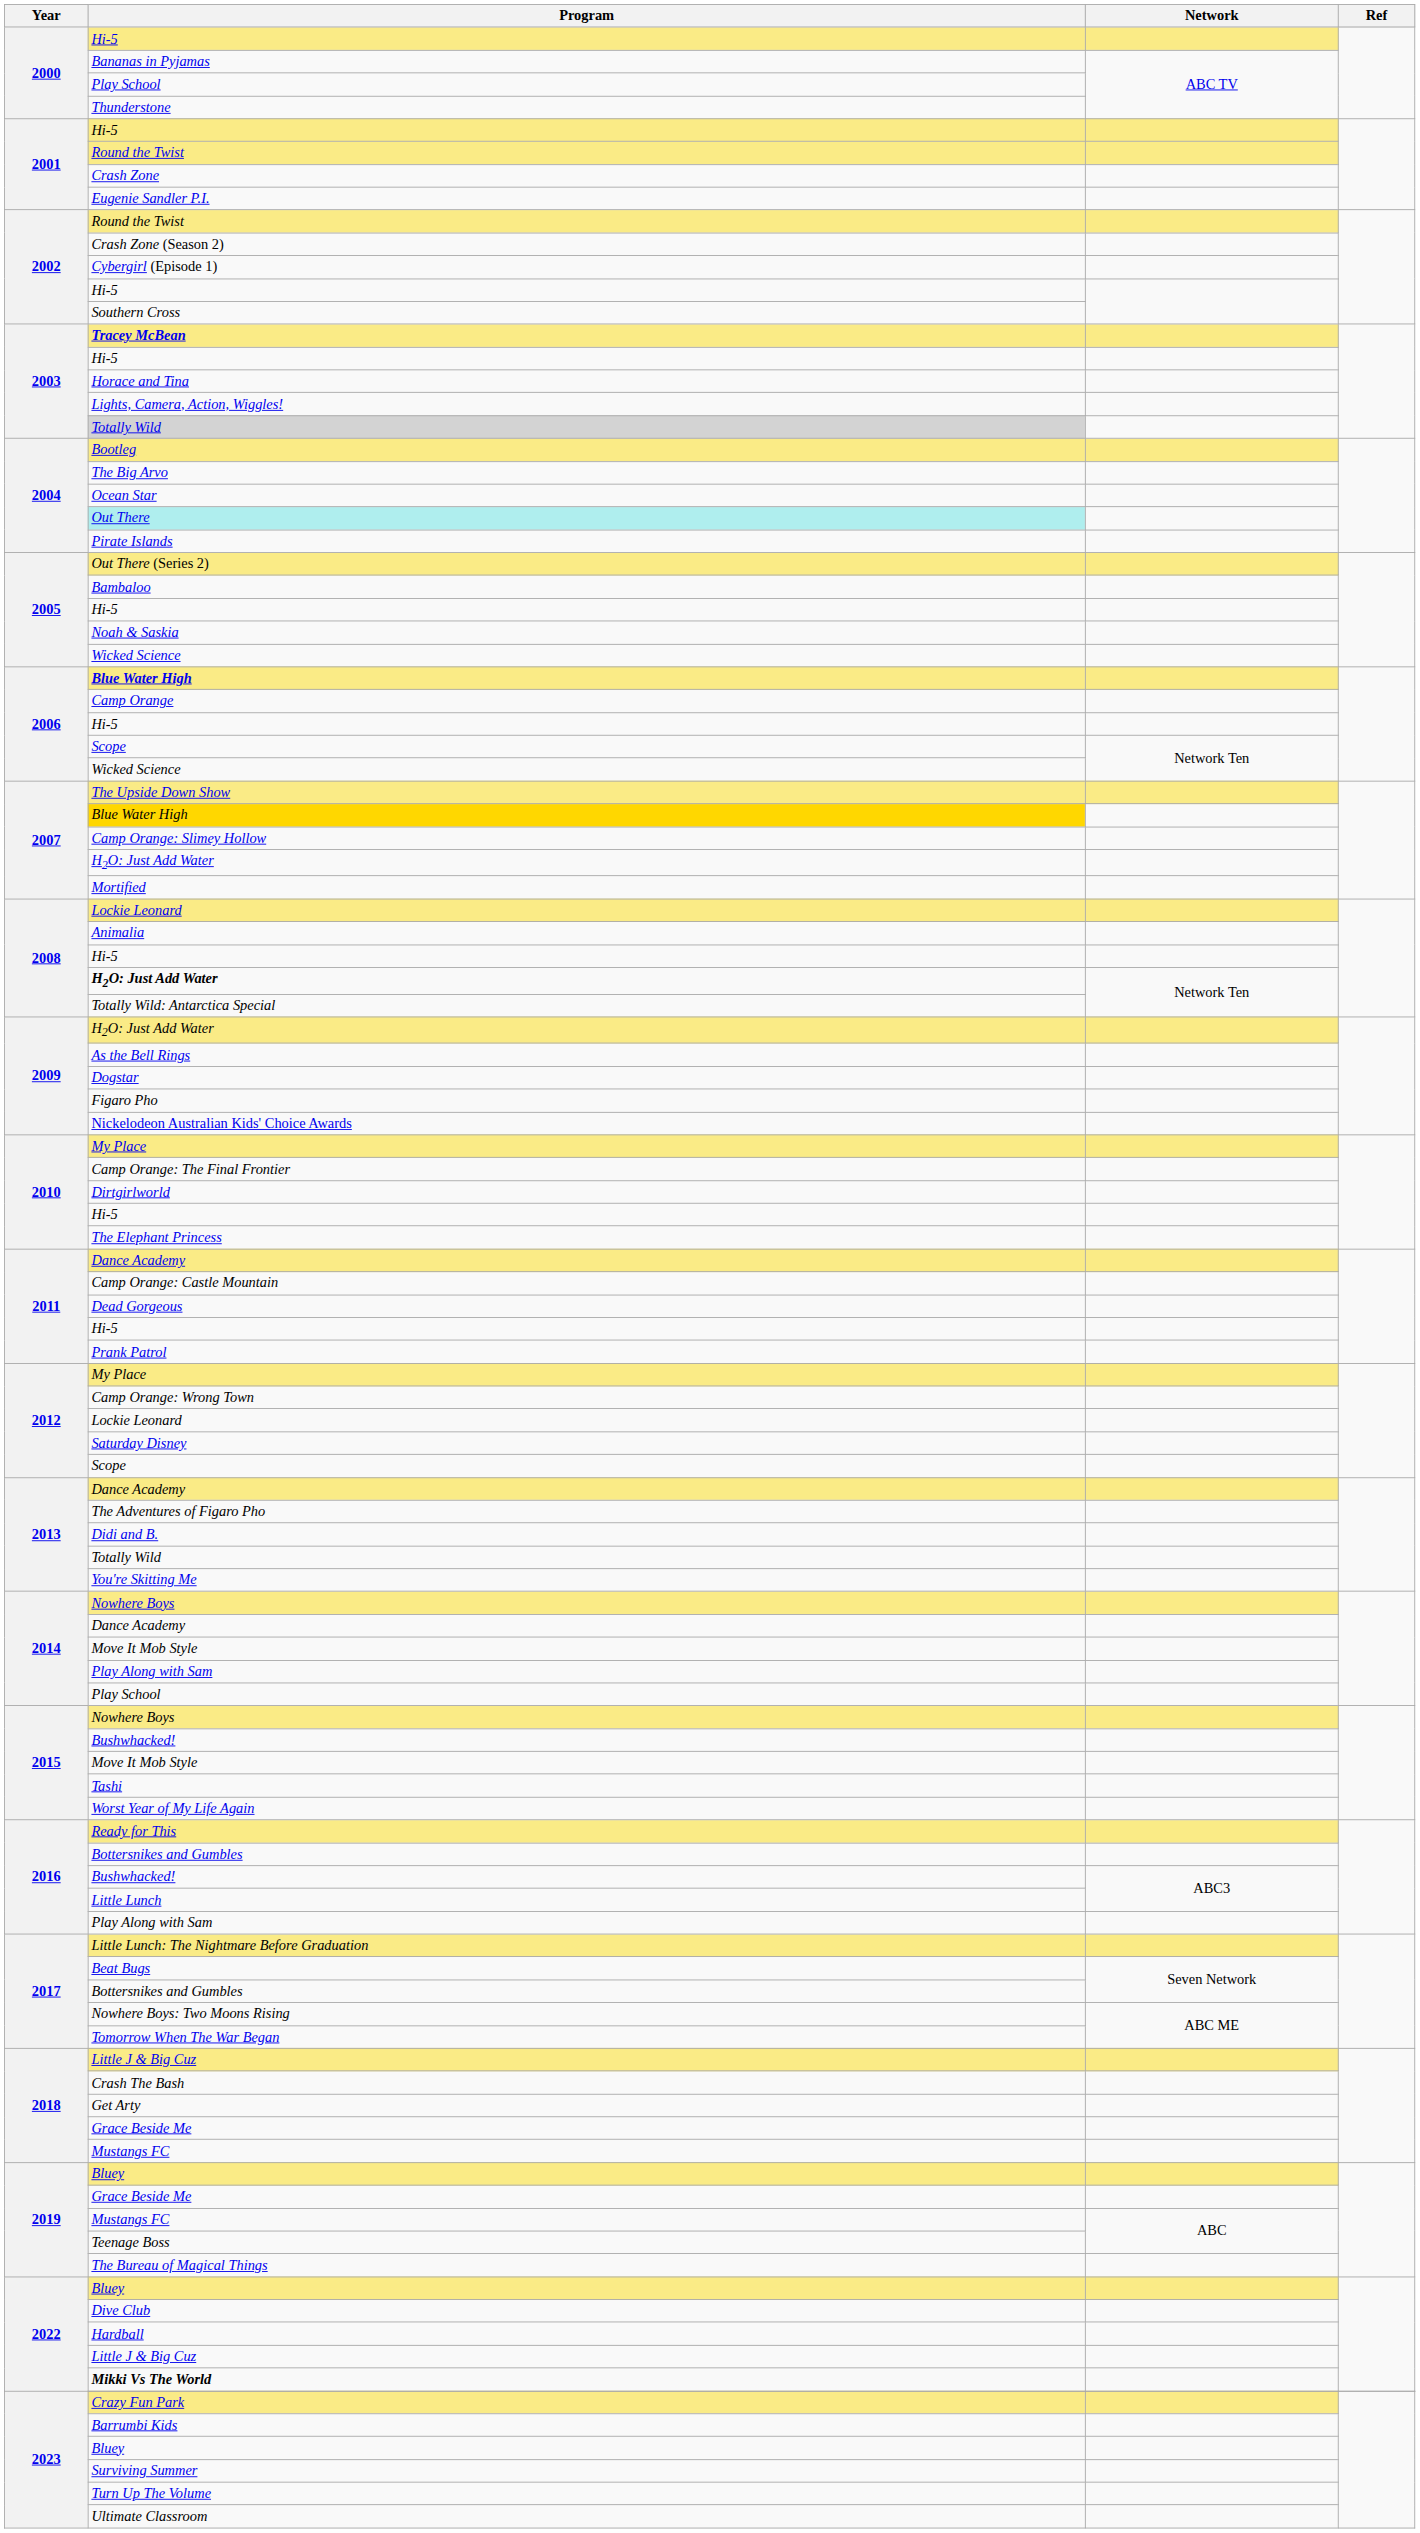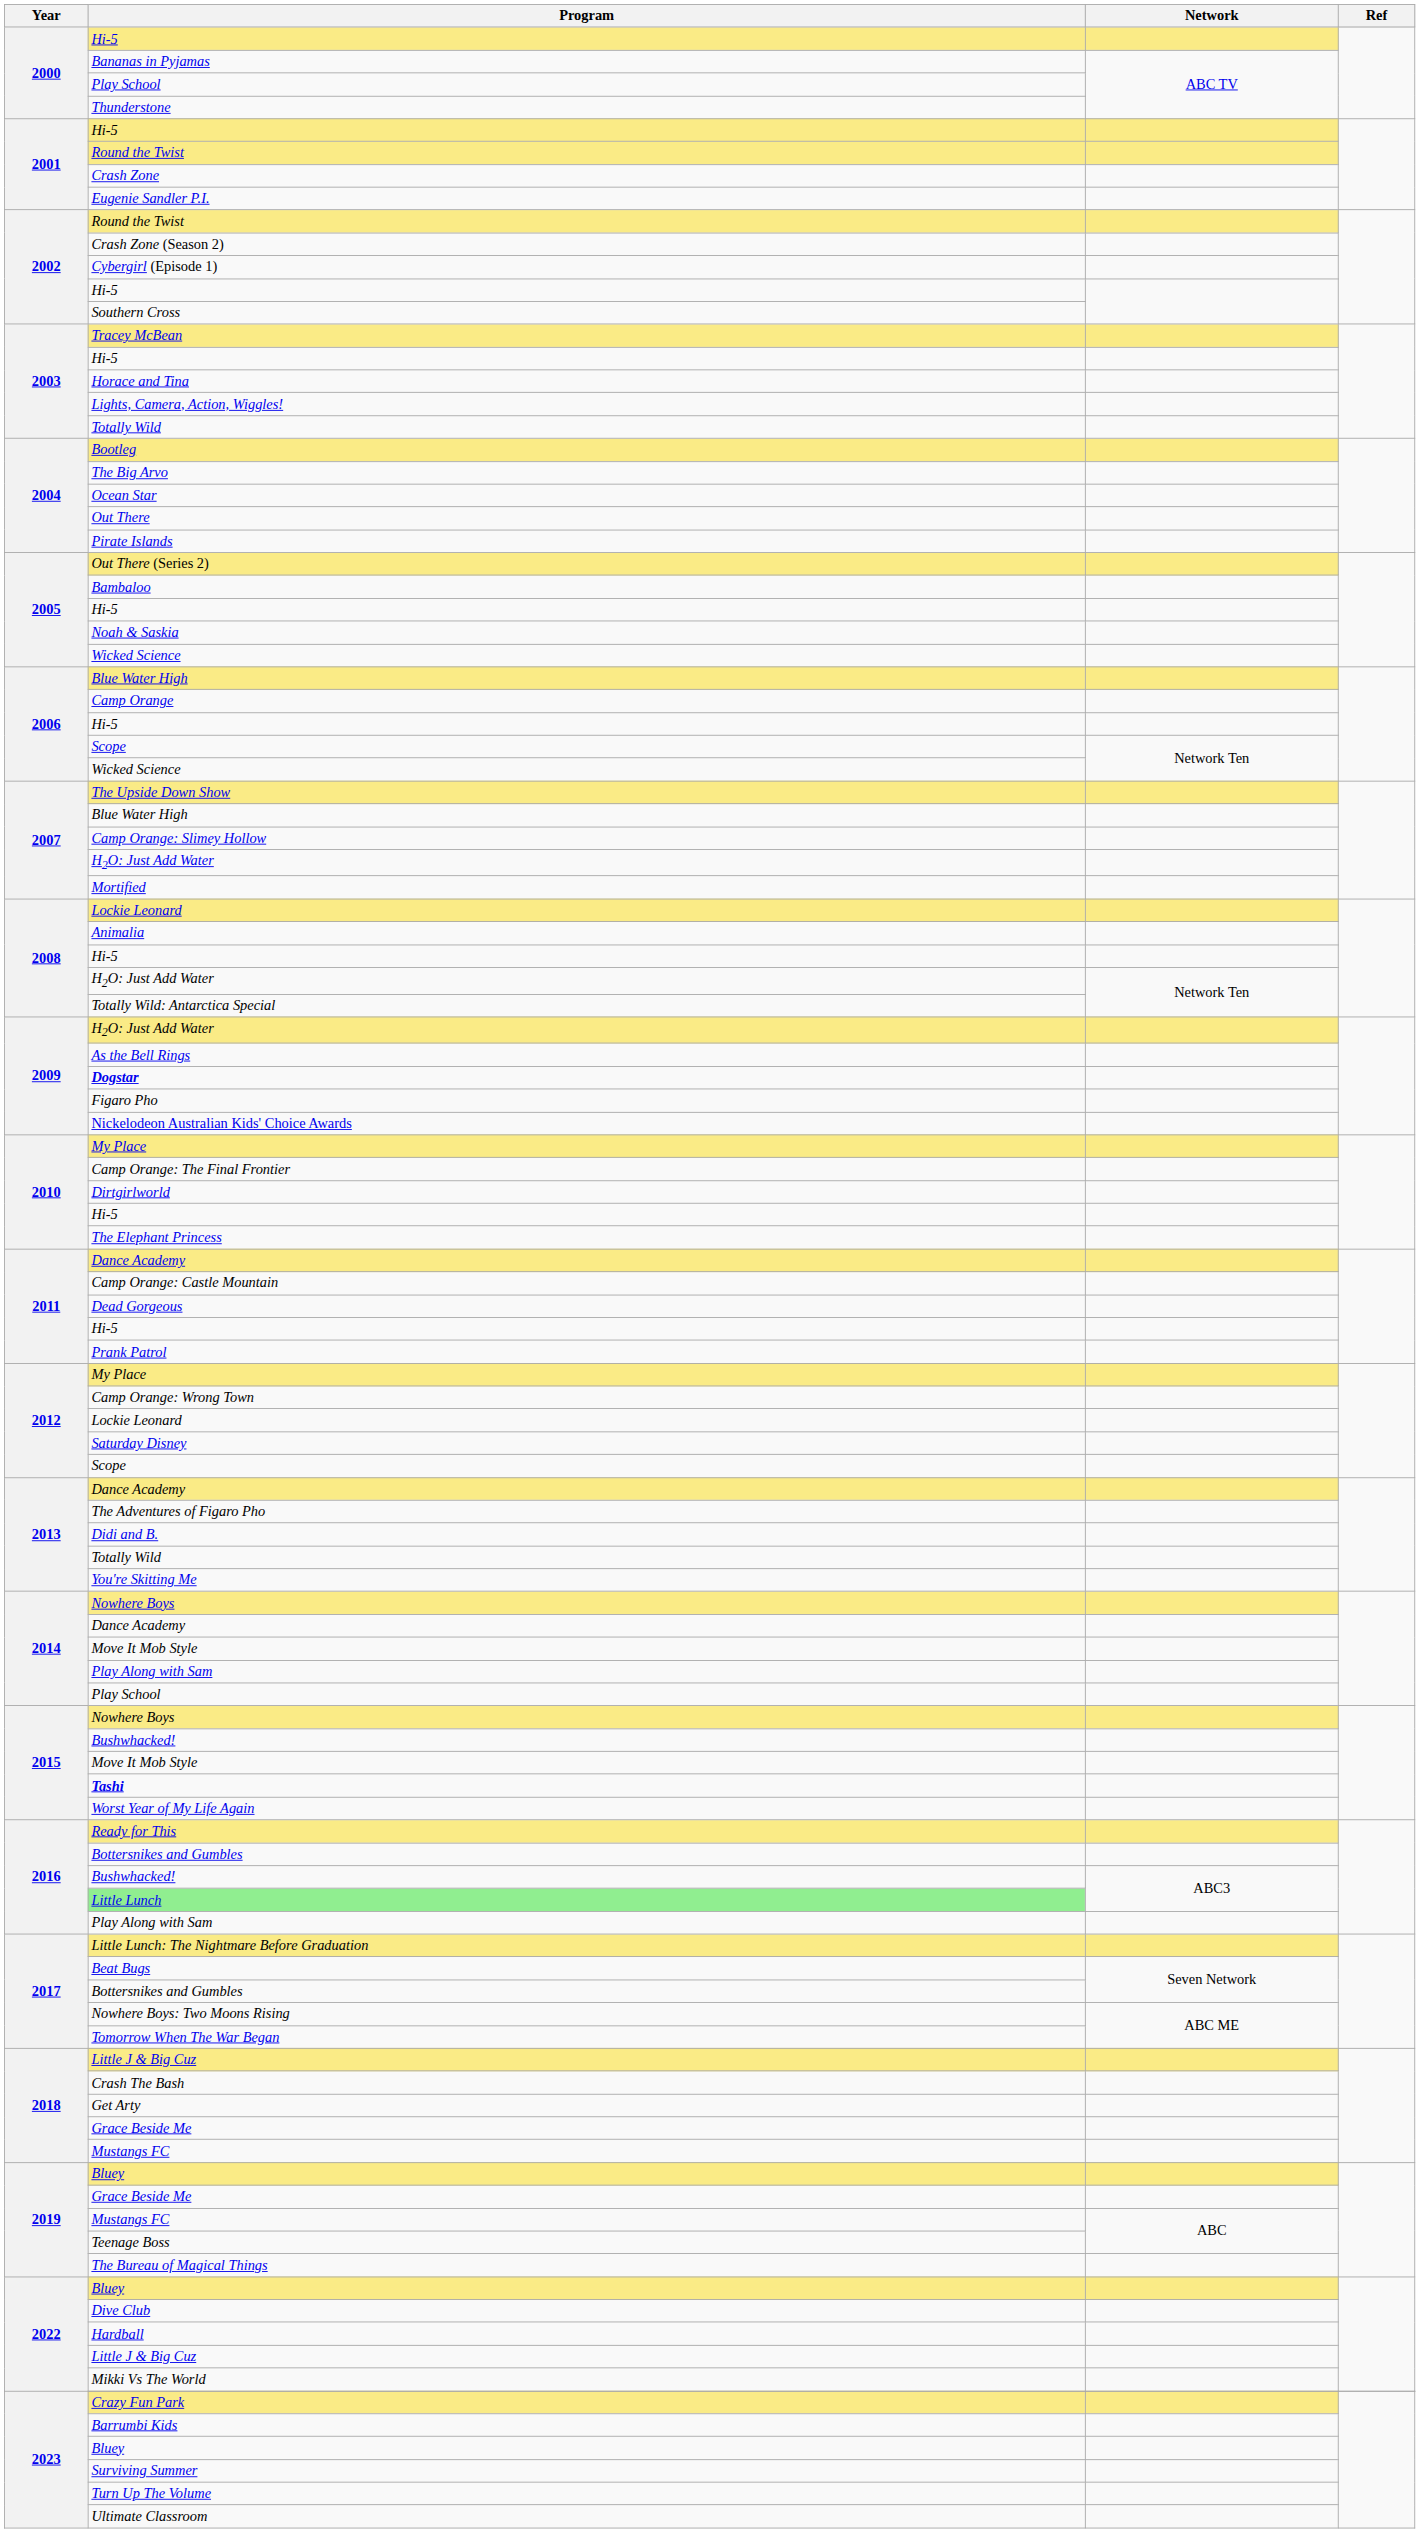(139, 335) bold -> (137, 335) normal
(126, 426) lightgrey background -> (126, 426) no background
(121, 518) paleturquoise background -> (121, 518) no background
(142, 678) bold -> (140, 678) normal
(140, 815) gold background -> (140, 815) no background
(154, 980) bold -> (153, 980) normal
(115, 1077) normal -> (115, 1077) bold
(107, 1785) normal -> (108, 1785) bold
(126, 1899) no background -> (126, 1899) lightgreen background
(151, 2379) bold -> (149, 2379) normal
